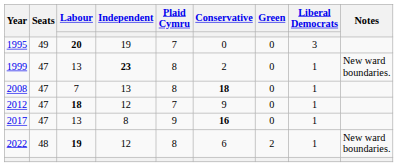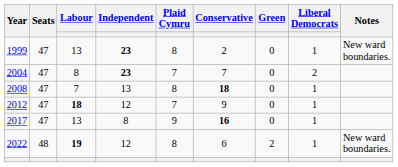- row: (17, 45)
+ row: (17, 72)
